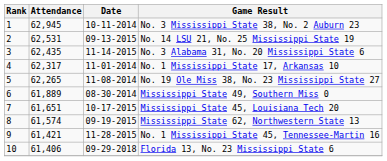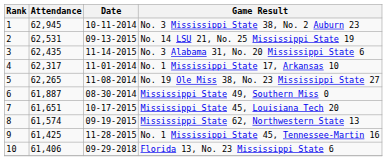(46, 94) 61,889 -> (46, 94) 61,887
(46, 135) 61,421 -> (46, 135) 61,425
